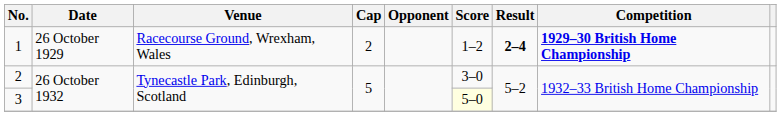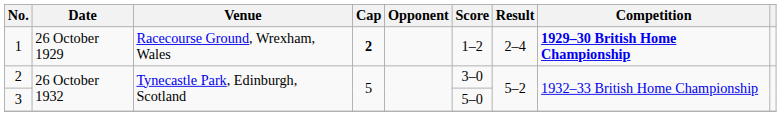(369, 46) normal -> (369, 46) bold
(515, 46) bold -> (515, 46) normal
(472, 99) lightyellow background -> (472, 99) no background
